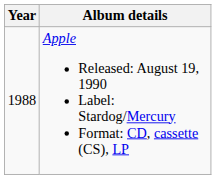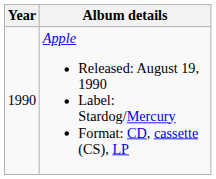(22, 100) 1988 -> (22, 100) 1990
